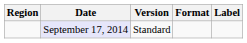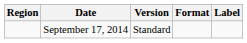(86, 29) lavender background -> (86, 29) no background
